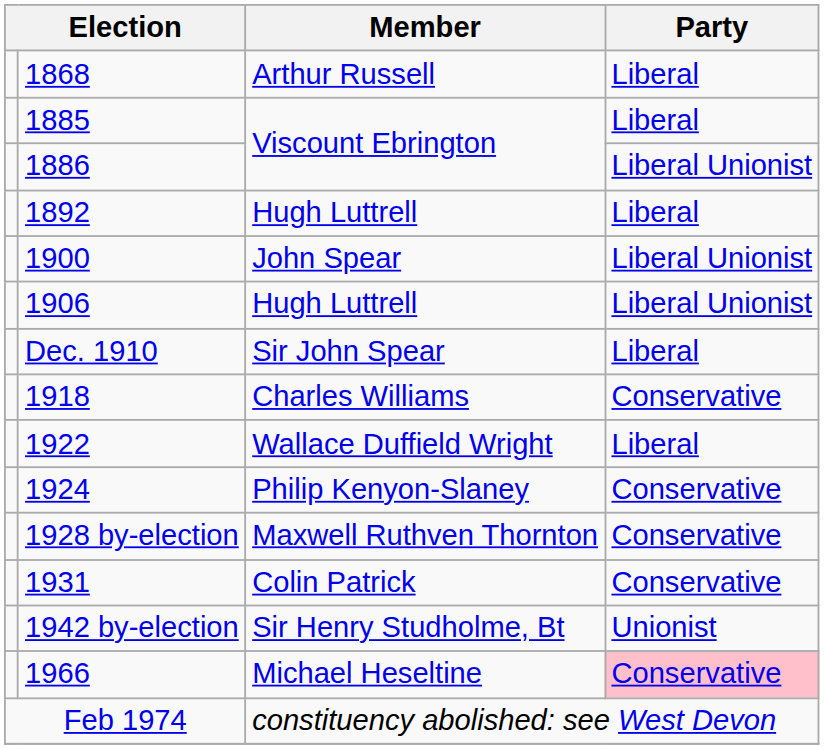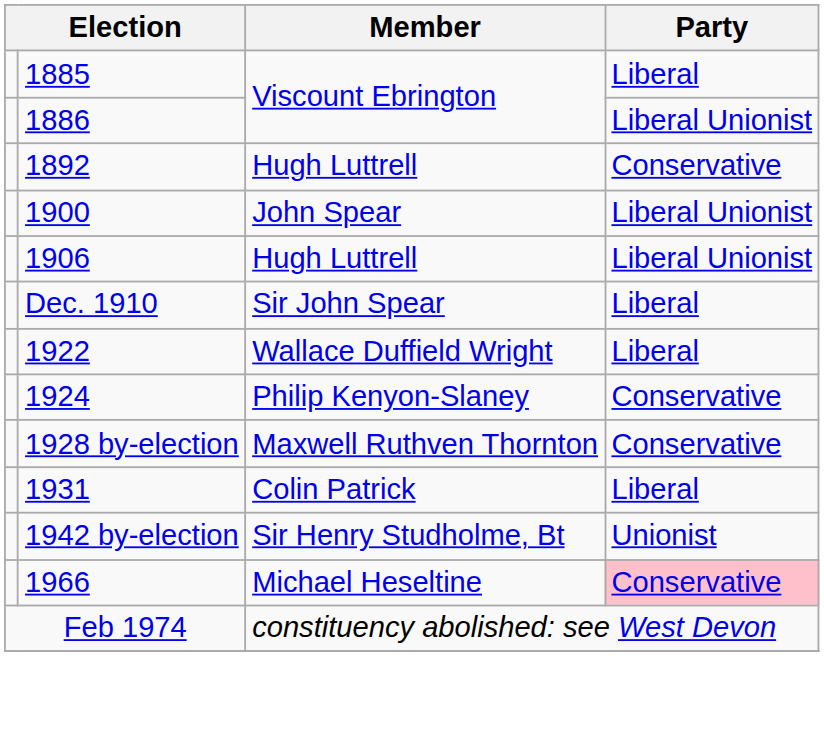- row: (57, 73)
(655, 212) Liberal -> (696, 166) Conservative
- row: (57, 397)
(696, 581) Conservative -> (655, 489) Liberal
